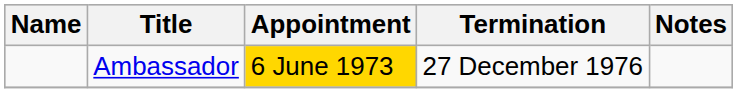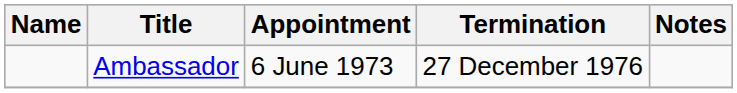(322, 66) gold background -> (322, 66) no background
